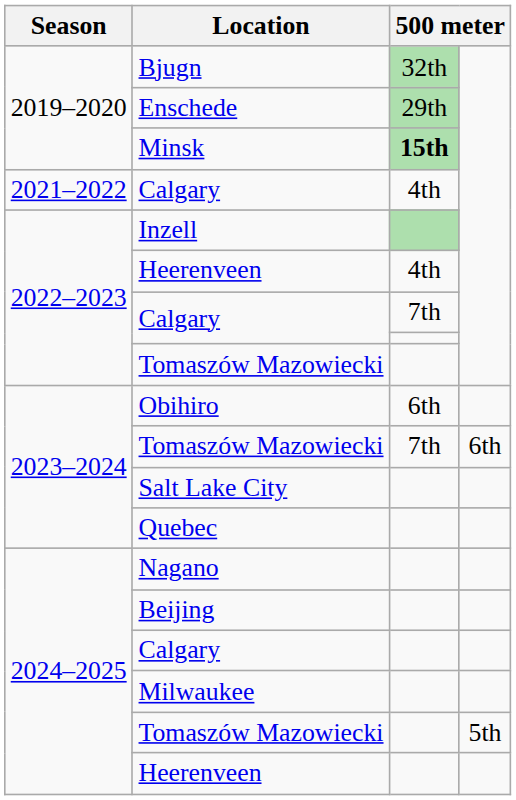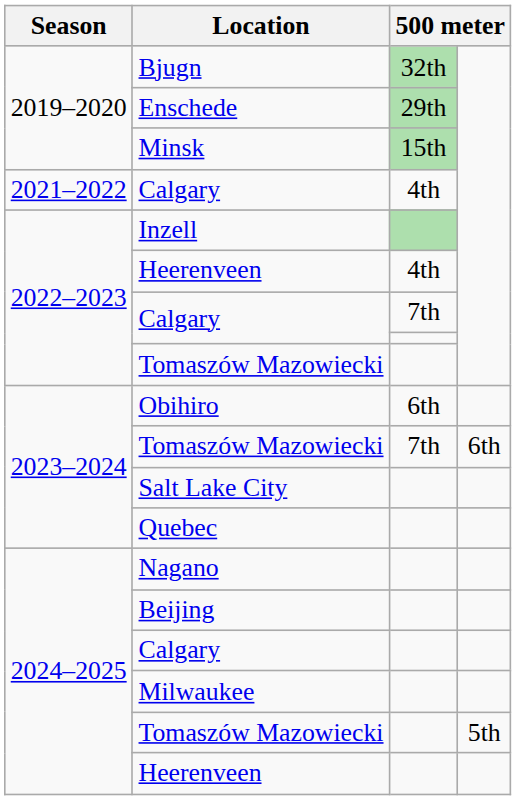(424, 148) bold -> (424, 148) normal
